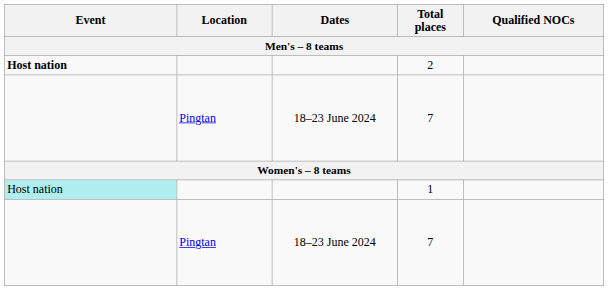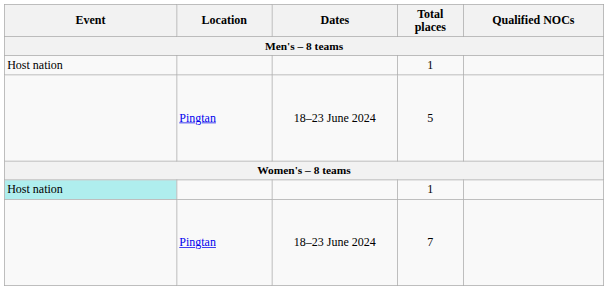(37, 65) bold -> (35, 65) normal
(430, 65) 2 -> (430, 65) 1
(430, 118) 7 -> (430, 118) 5
